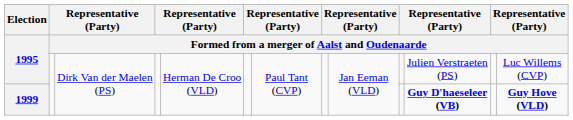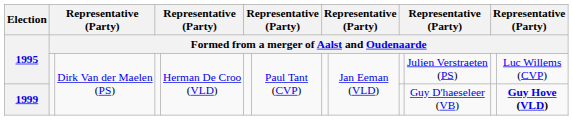(447, 99) bold -> (447, 99) normal
